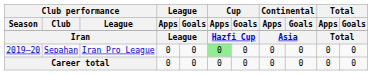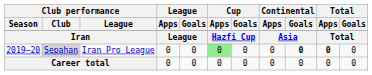(61, 50) no background -> (61, 50) lightgrey background
(301, 50) normal -> (301, 50) bold
(328, 50) normal -> (328, 50) bold
